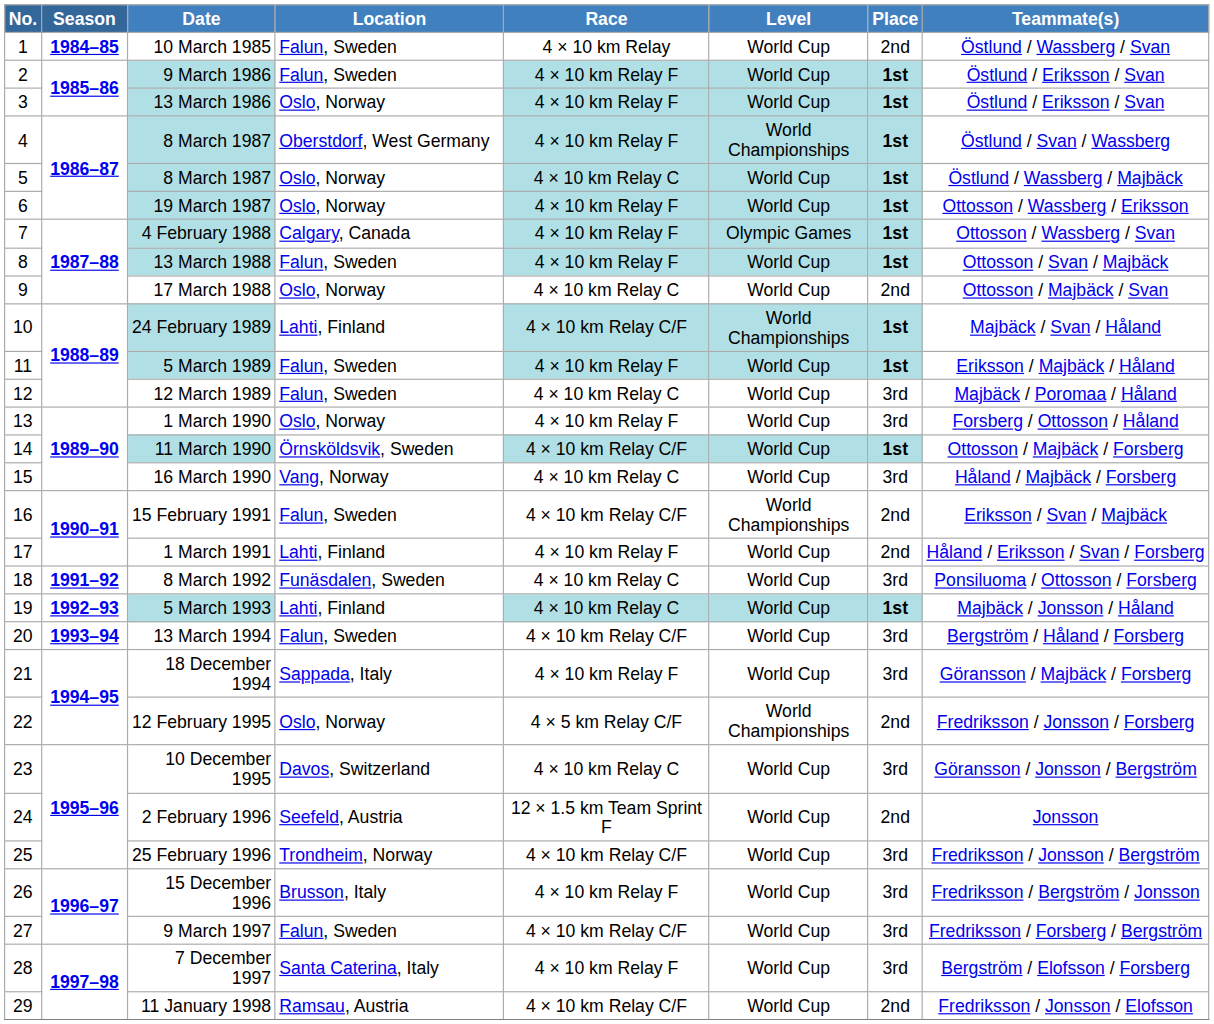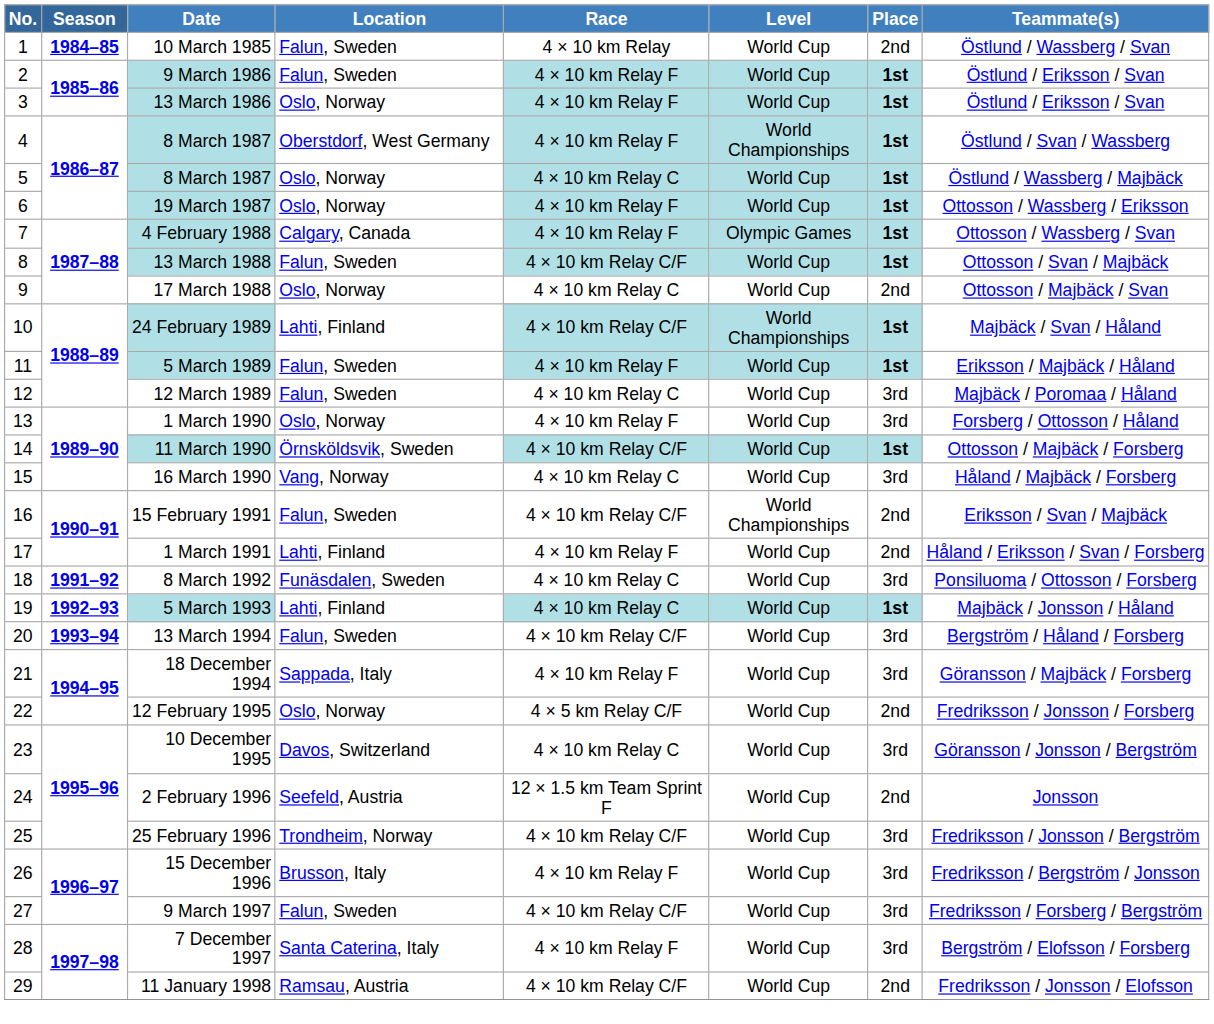(606, 262) 4 × 10 km Relay F -> (606, 262) 4 × 10 km Relay C/F
(789, 722) World Championships -> (789, 712) World Cup
